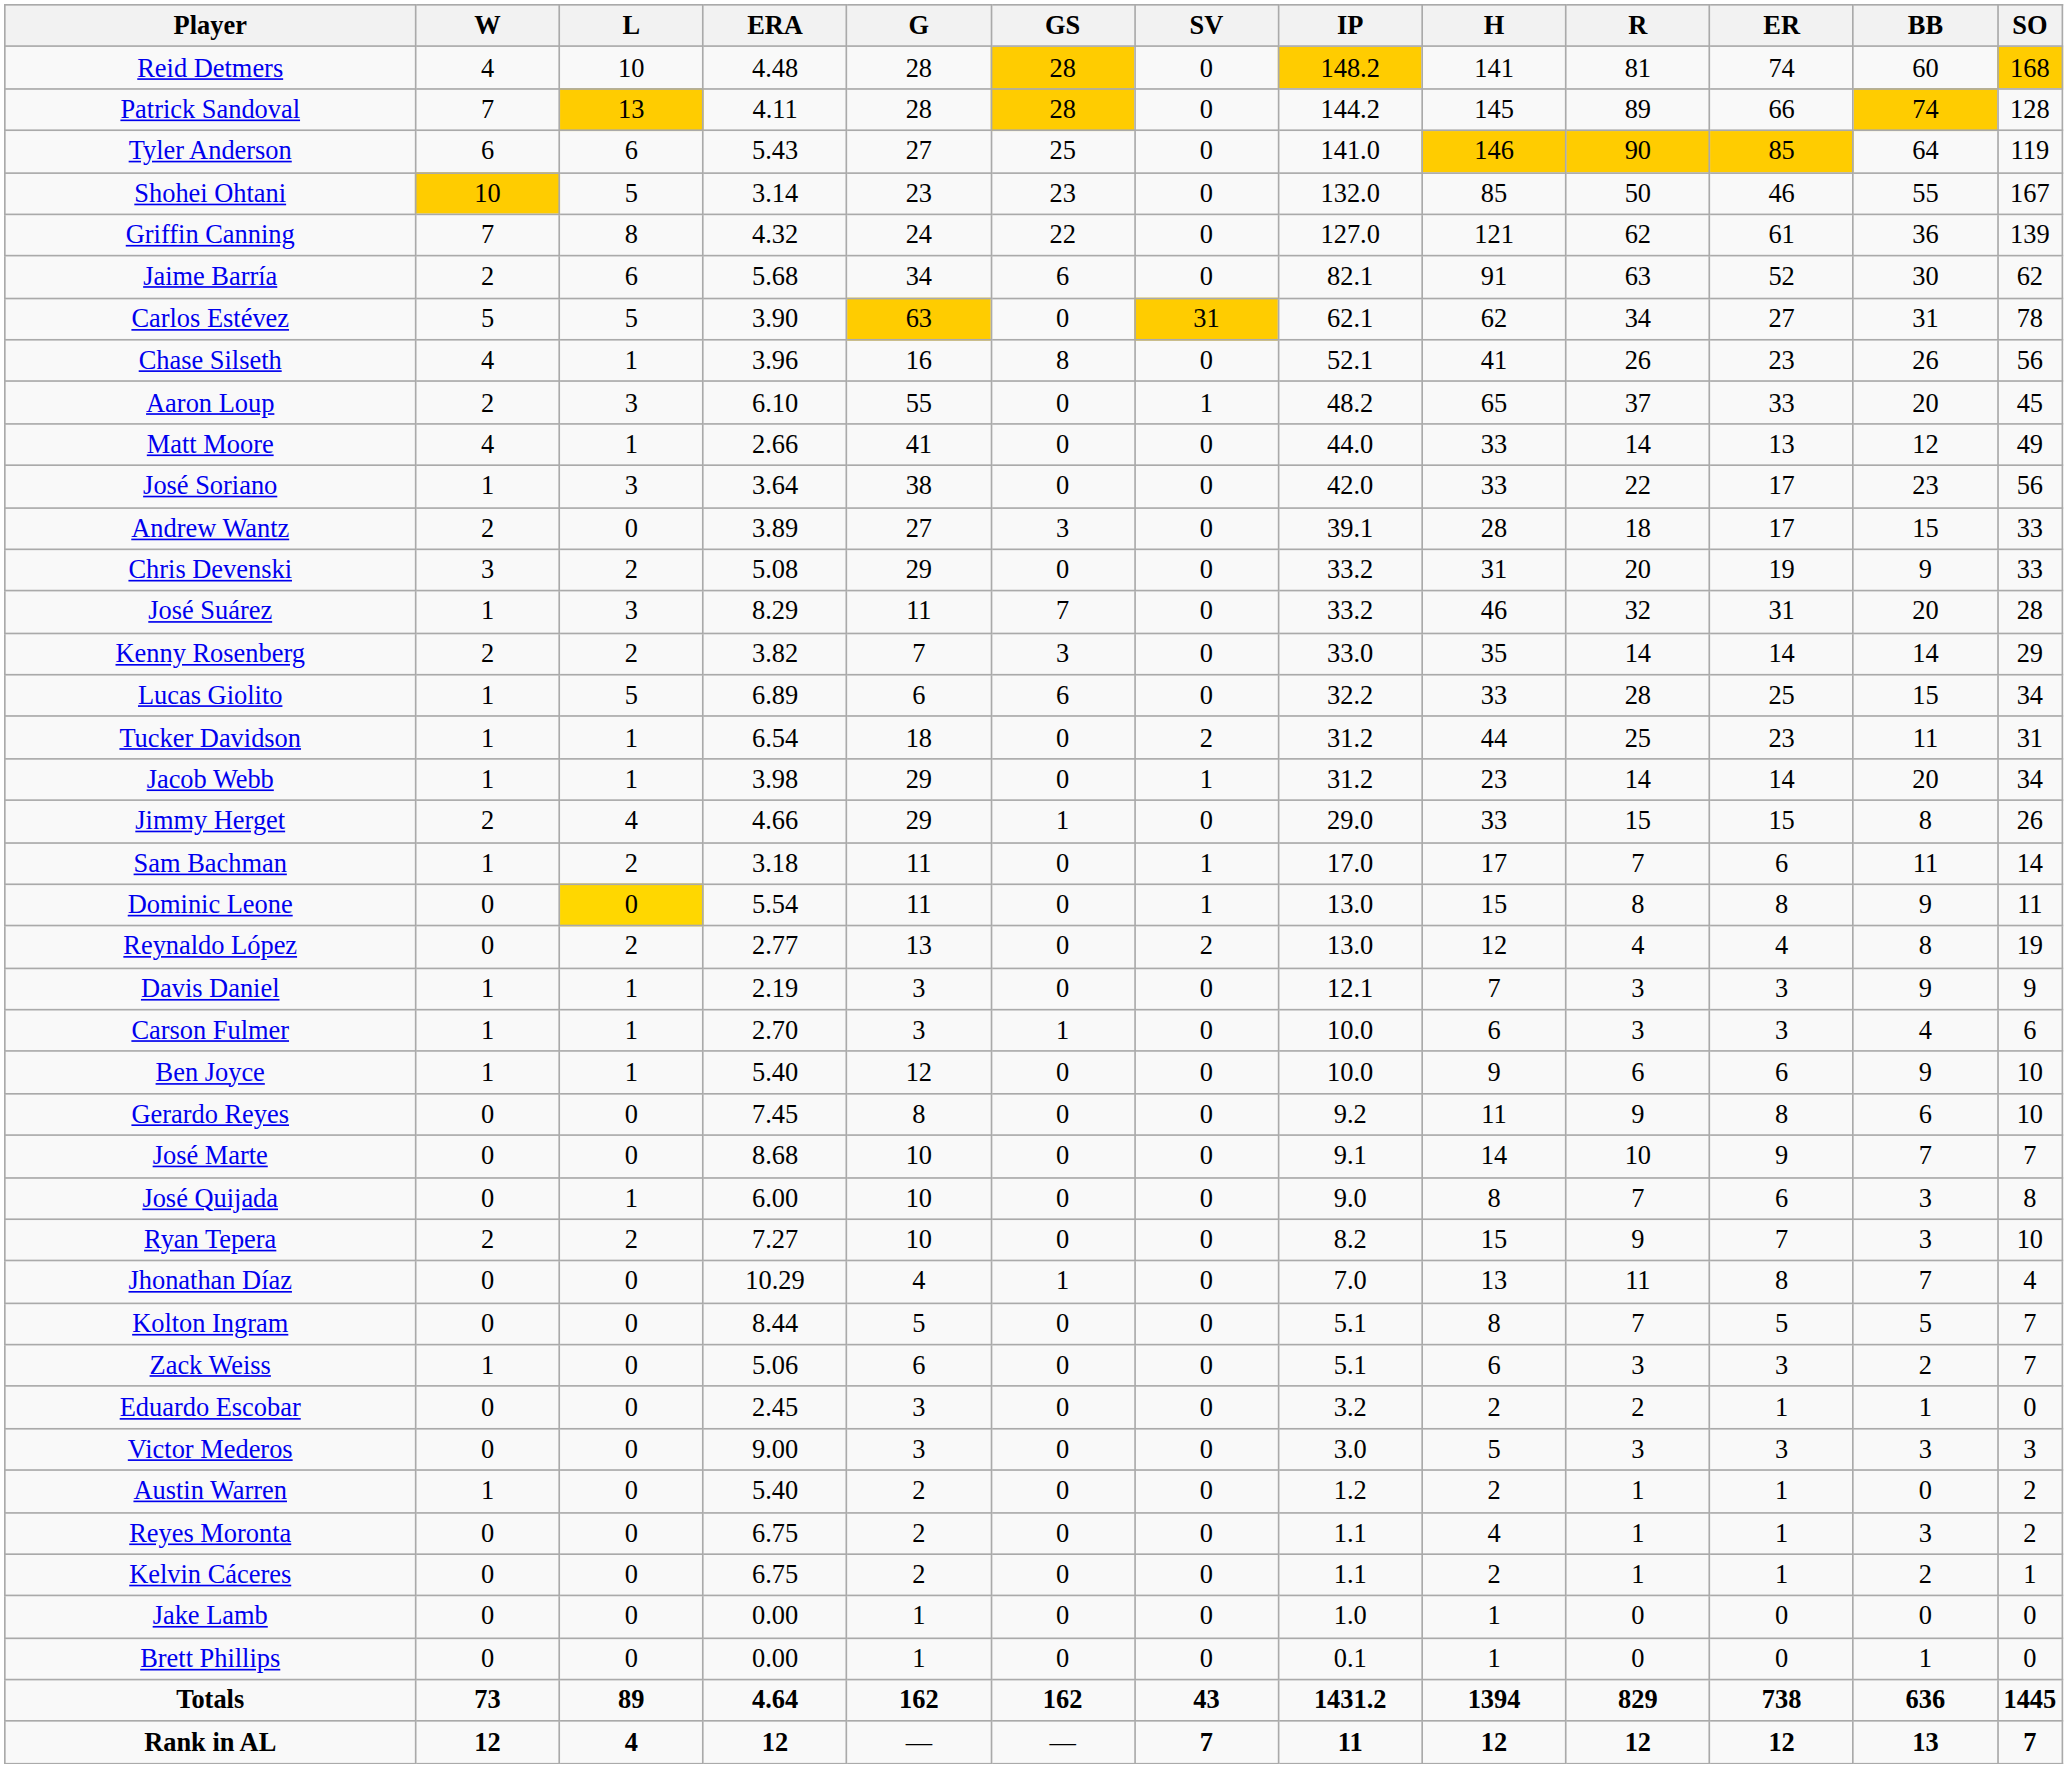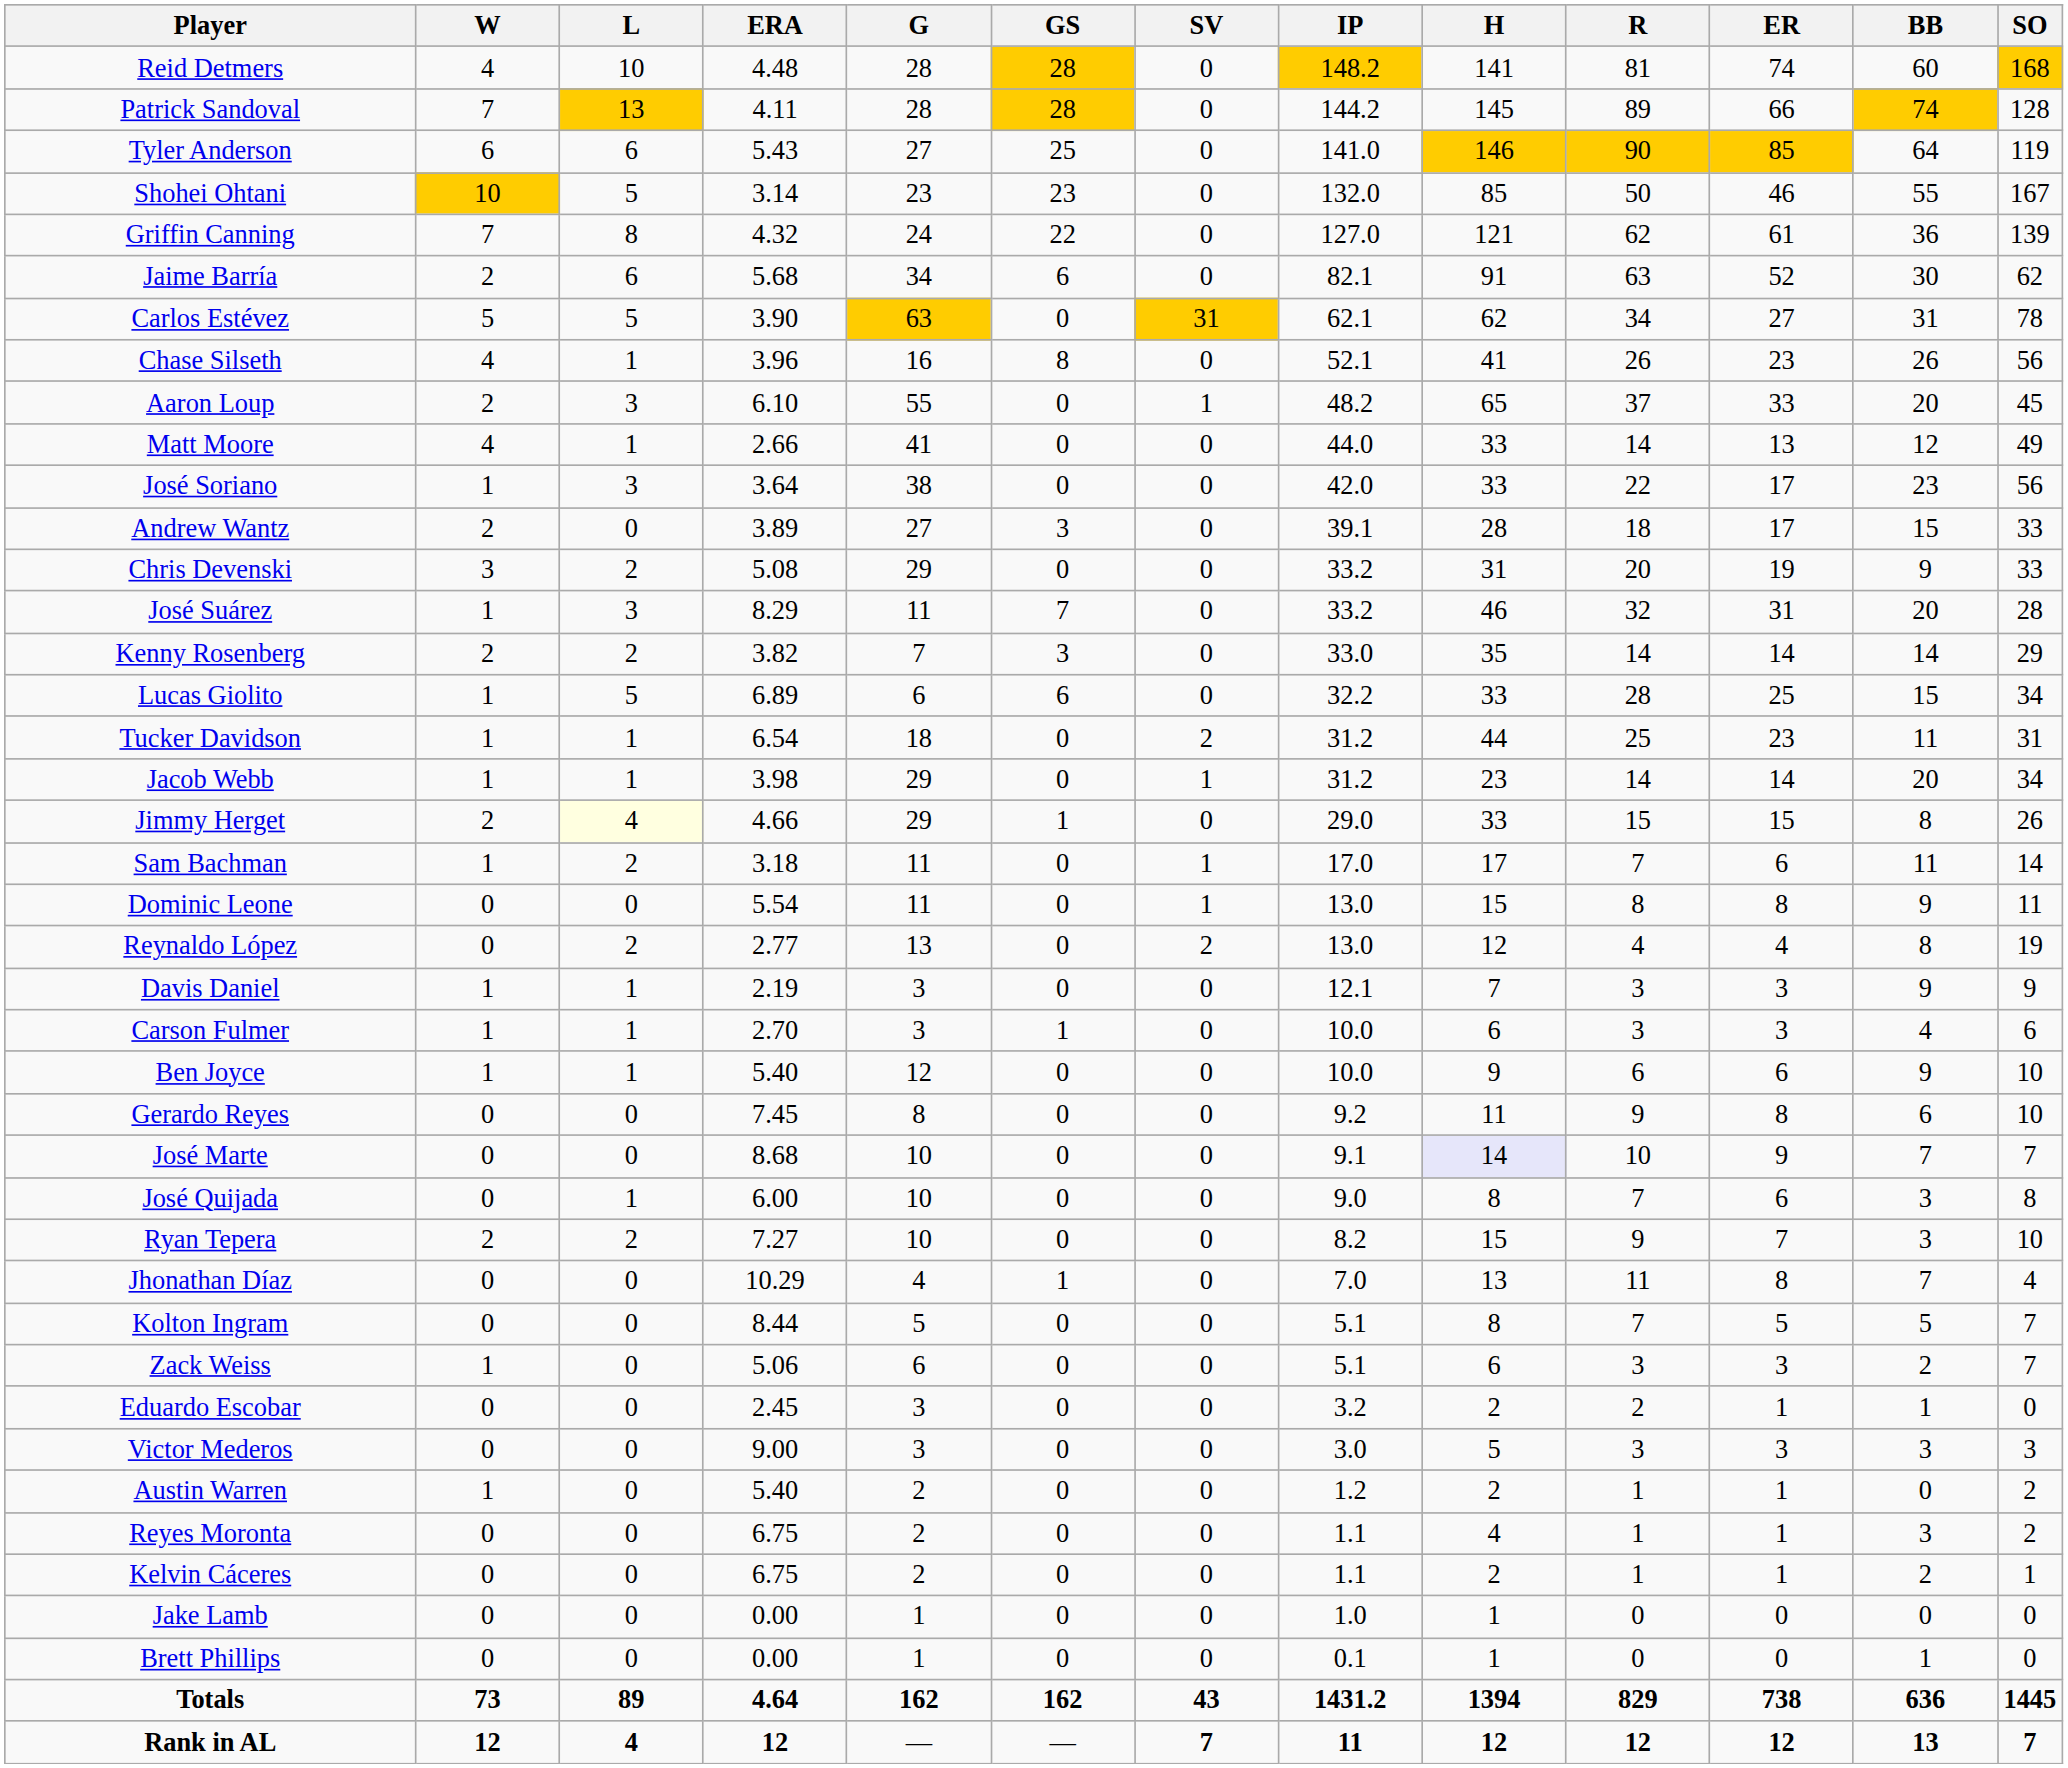(631, 820) no background -> (631, 820) lightyellow background
(631, 904) gold background -> (631, 904) no background
(1494, 1155) no background -> (1494, 1155) lavender background
